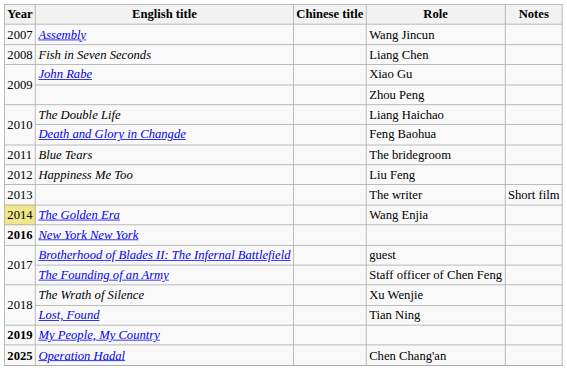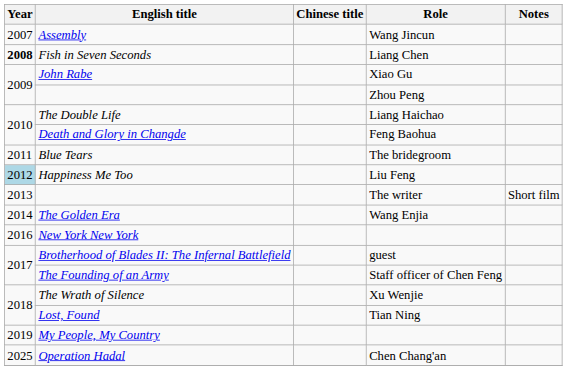(20, 54) normal -> (20, 54) bold
(20, 174) no background -> (20, 174) lightblue background
(20, 214) khaki background -> (20, 214) no background
(20, 235) bold -> (20, 235) normal
(20, 335) bold -> (20, 335) normal
(20, 355) bold -> (20, 355) normal
